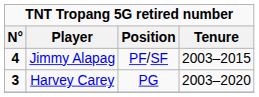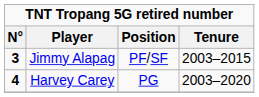(15, 59) 4 -> (15, 59) 3
(15, 80) 3 -> (15, 80) 4
